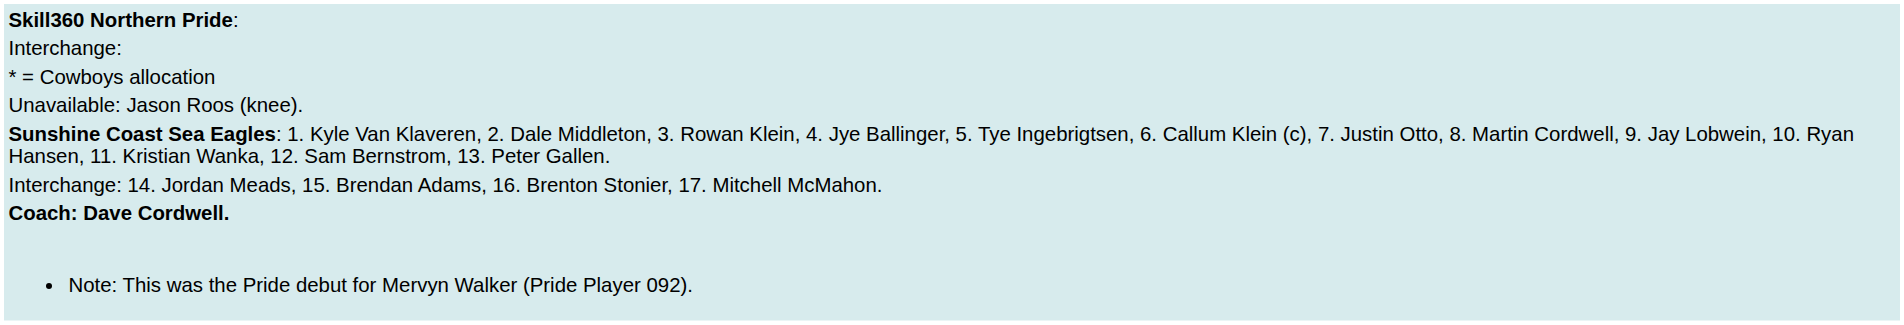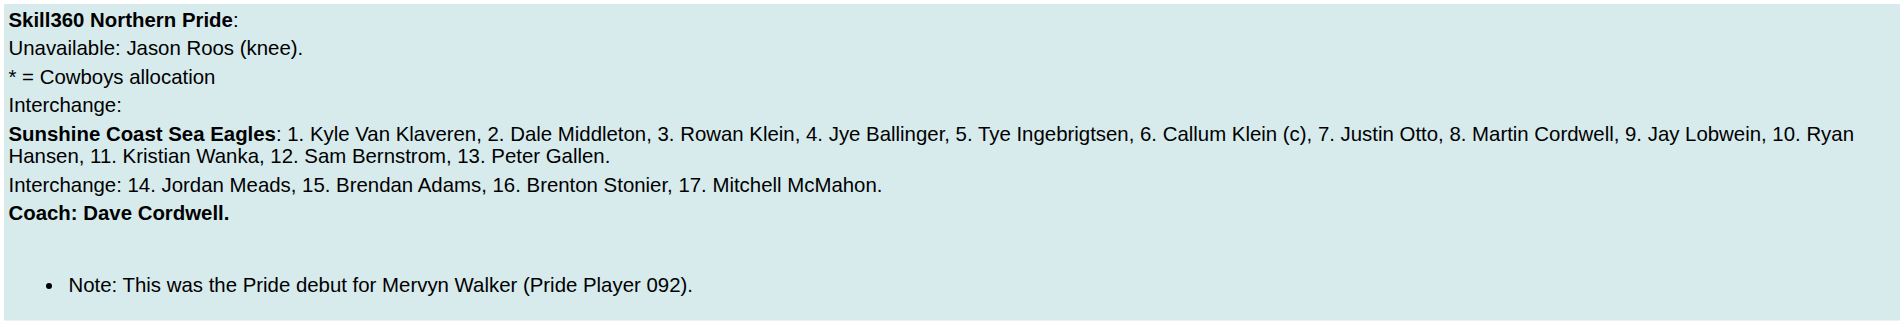(65, 48) Interchange: -> (156, 48) Unavailable: Jason Roos (knee).
(156, 105) Unavailable: Jason Roos (knee). -> (65, 105) Interchange:
